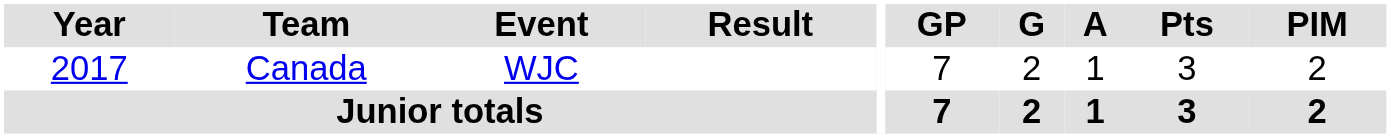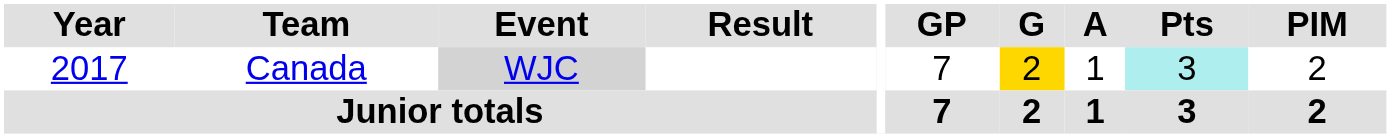(541, 68) no background -> (541, 68) lightgrey background
(1032, 68) no background -> (1032, 68) gold background
(1187, 68) no background -> (1187, 68) paleturquoise background
